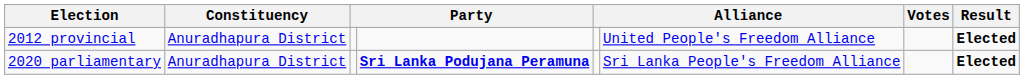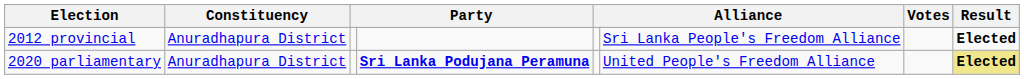(739, 39) United People's Freedom Alliance -> (752, 39) Sri Lanka People's Freedom Alliance
(752, 62) Sri Lanka People's Freedom Alliance -> (739, 62) United People's Freedom Alliance
(986, 62) no background -> (986, 62) khaki background
